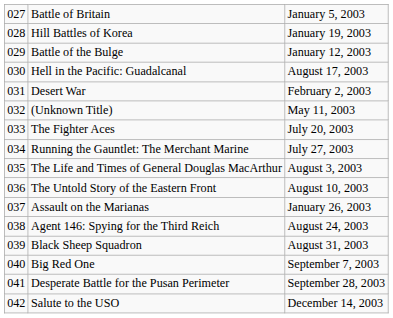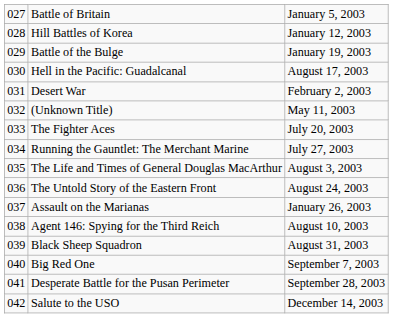(329, 33) January 19, 2003 -> (329, 33) January 12, 2003
(329, 52) January 12, 2003 -> (329, 52) January 19, 2003
(328, 187) August 10, 2003 -> (328, 187) August 24, 2003
(328, 226) August 24, 2003 -> (328, 226) August 10, 2003
